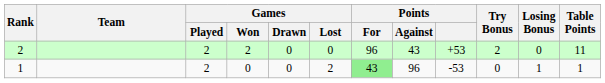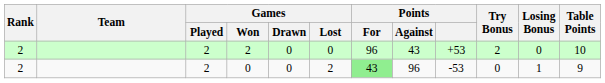(580, 50) 11 -> (580, 50) 10
(20, 68) 1 -> (20, 68) 2
(580, 68) 1 -> (580, 68) 9
